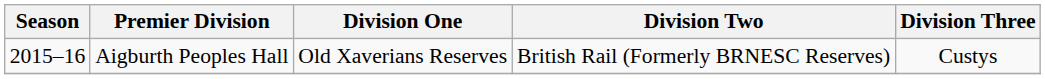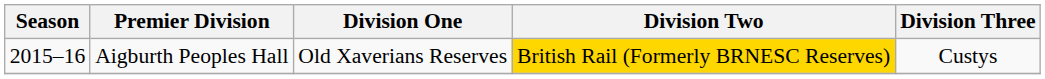(704, 55) no background -> (704, 55) gold background
